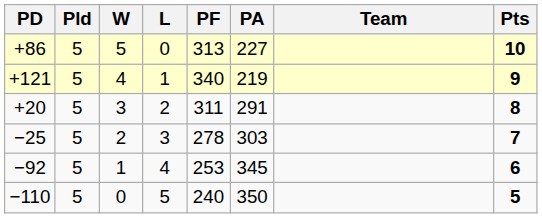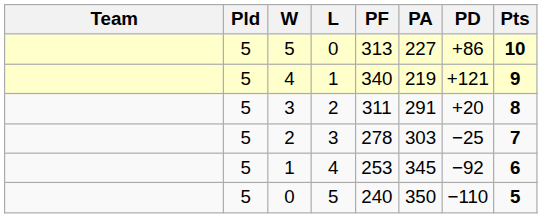columns swapped: (384, 19) <-> (30, 19)
